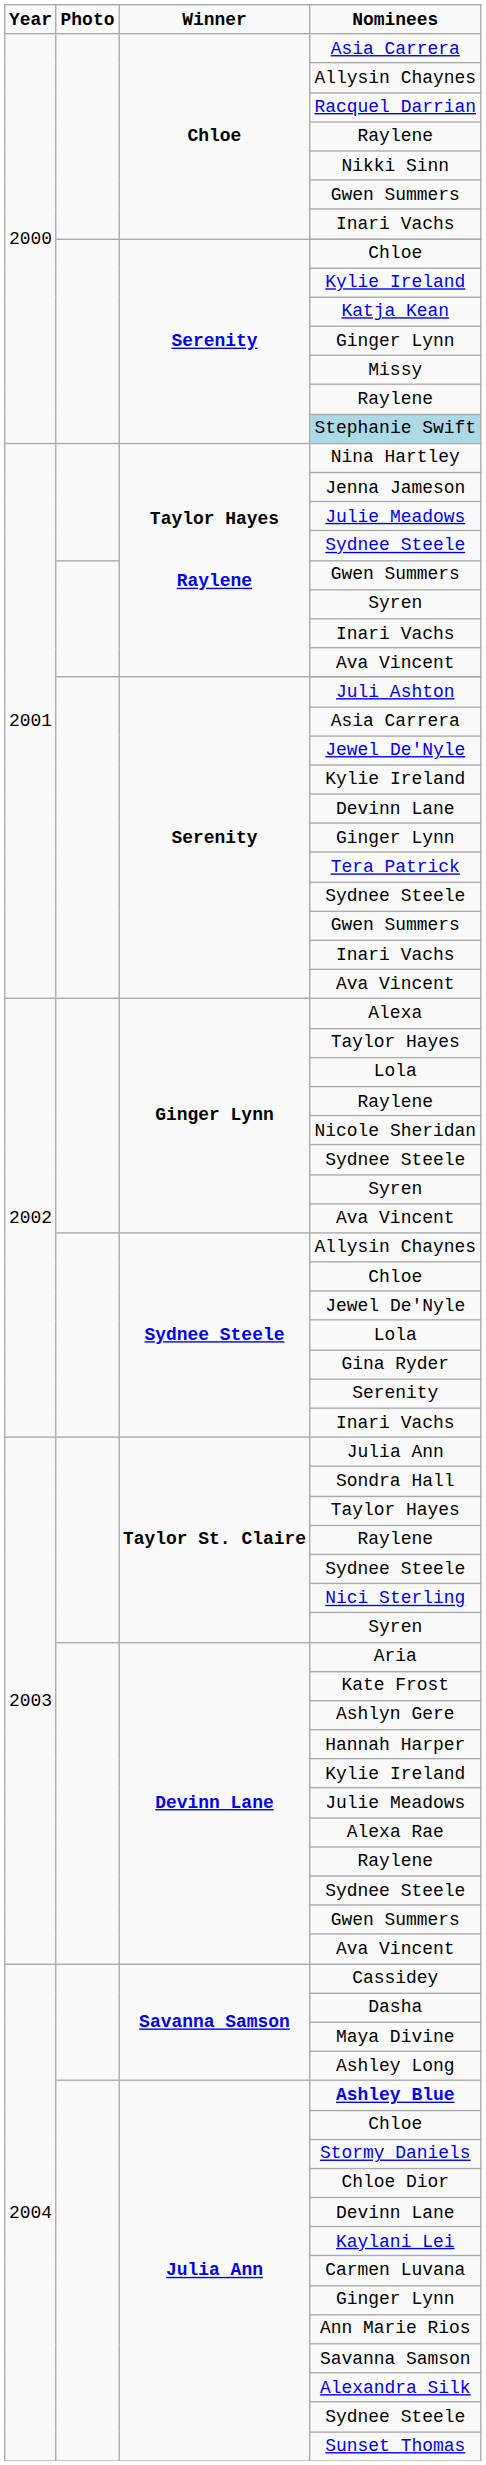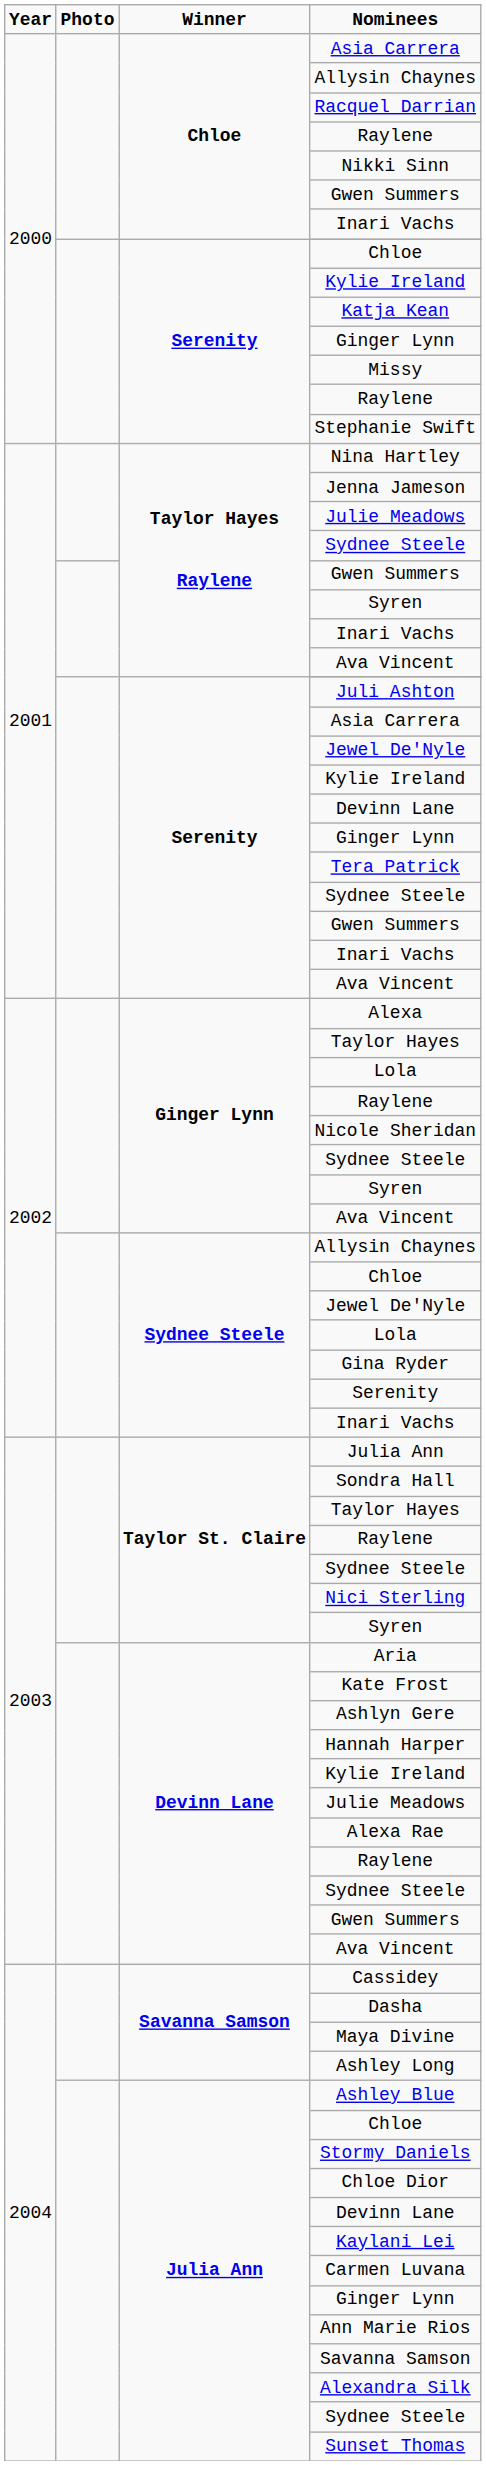(395, 429) lightblue background -> (395, 429) no background
(395, 2095) bold -> (395, 2095) normal
